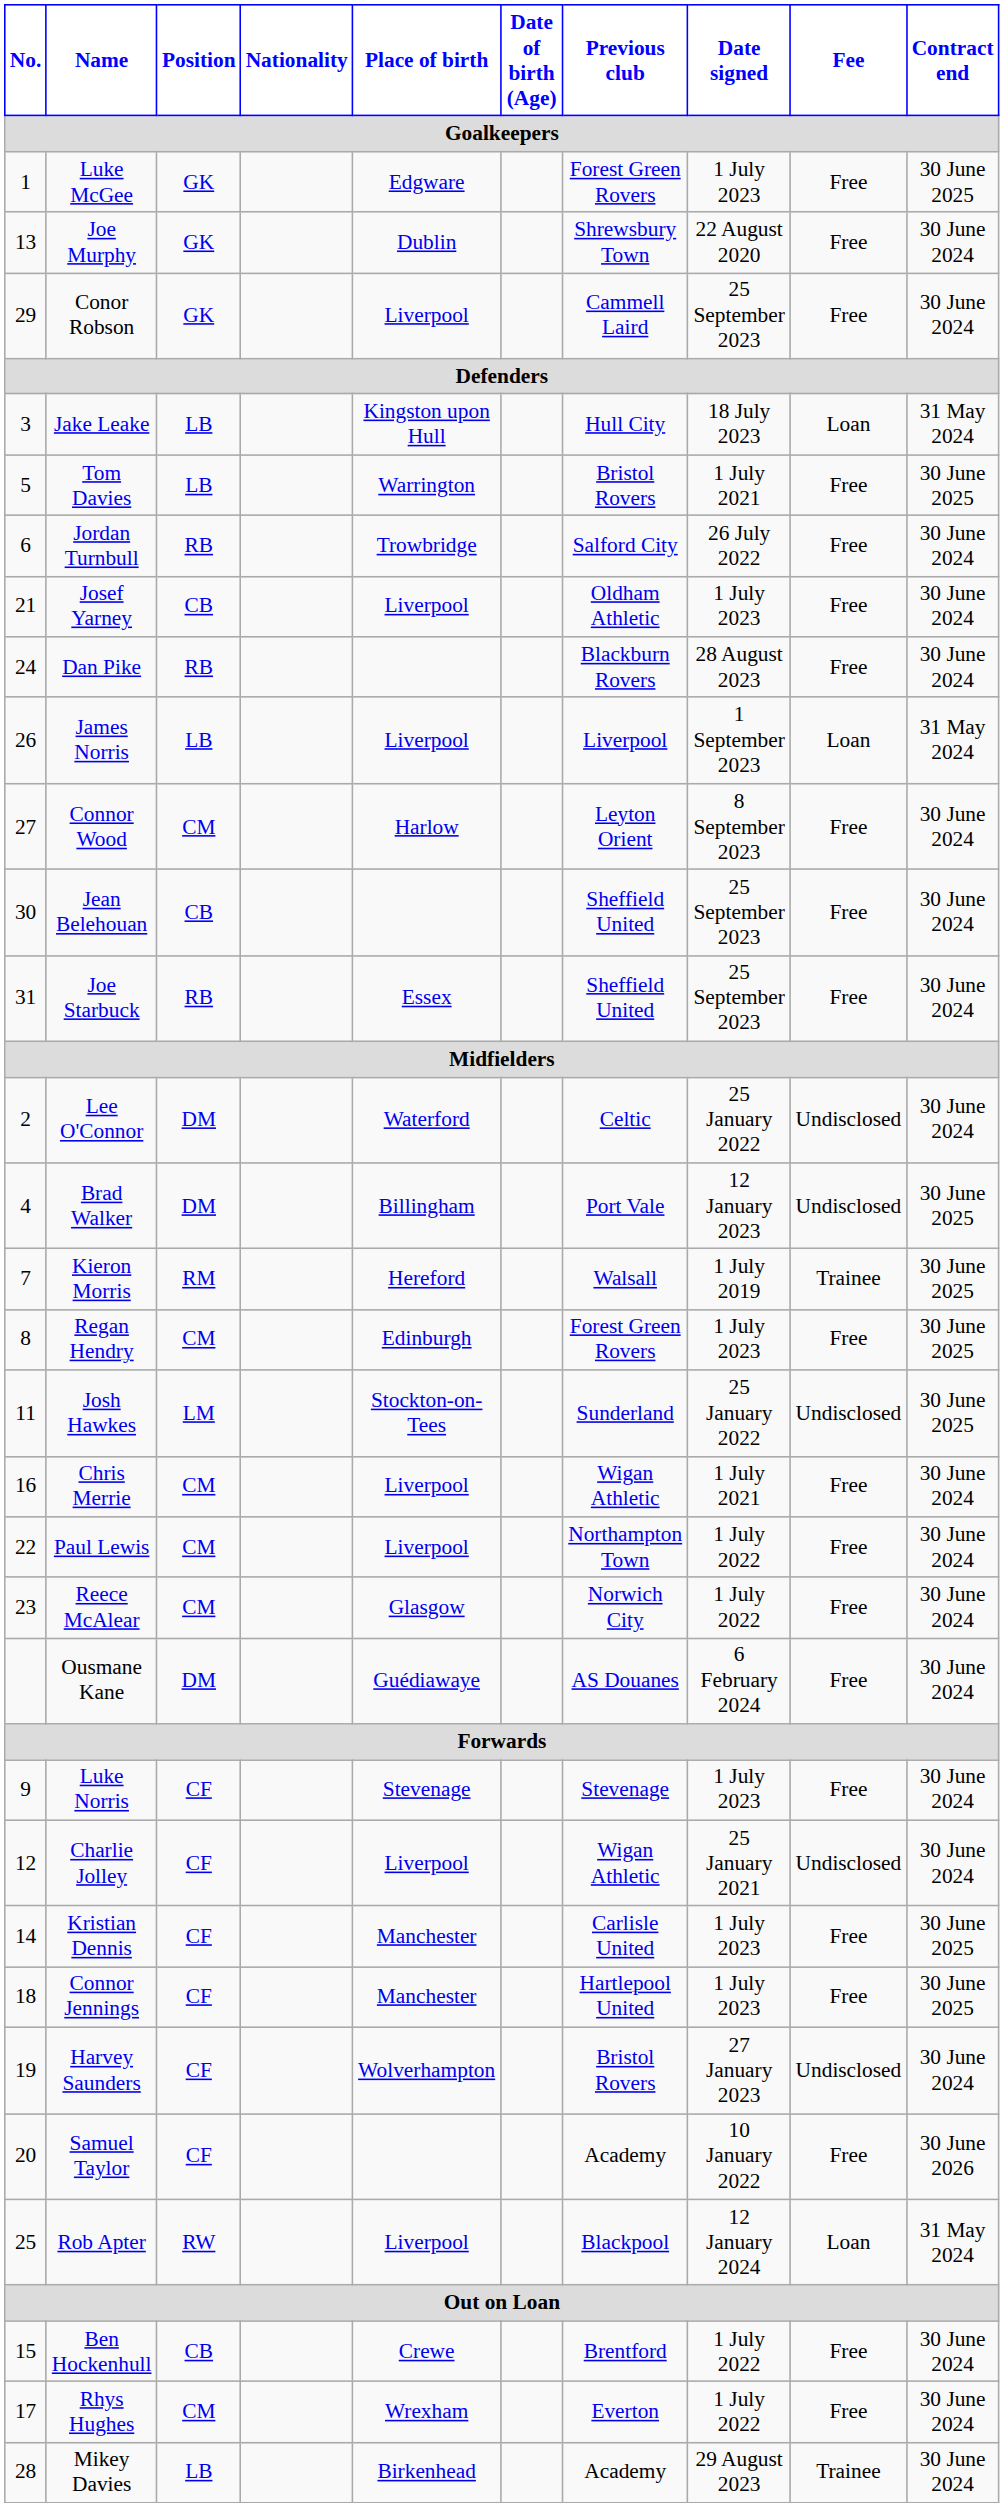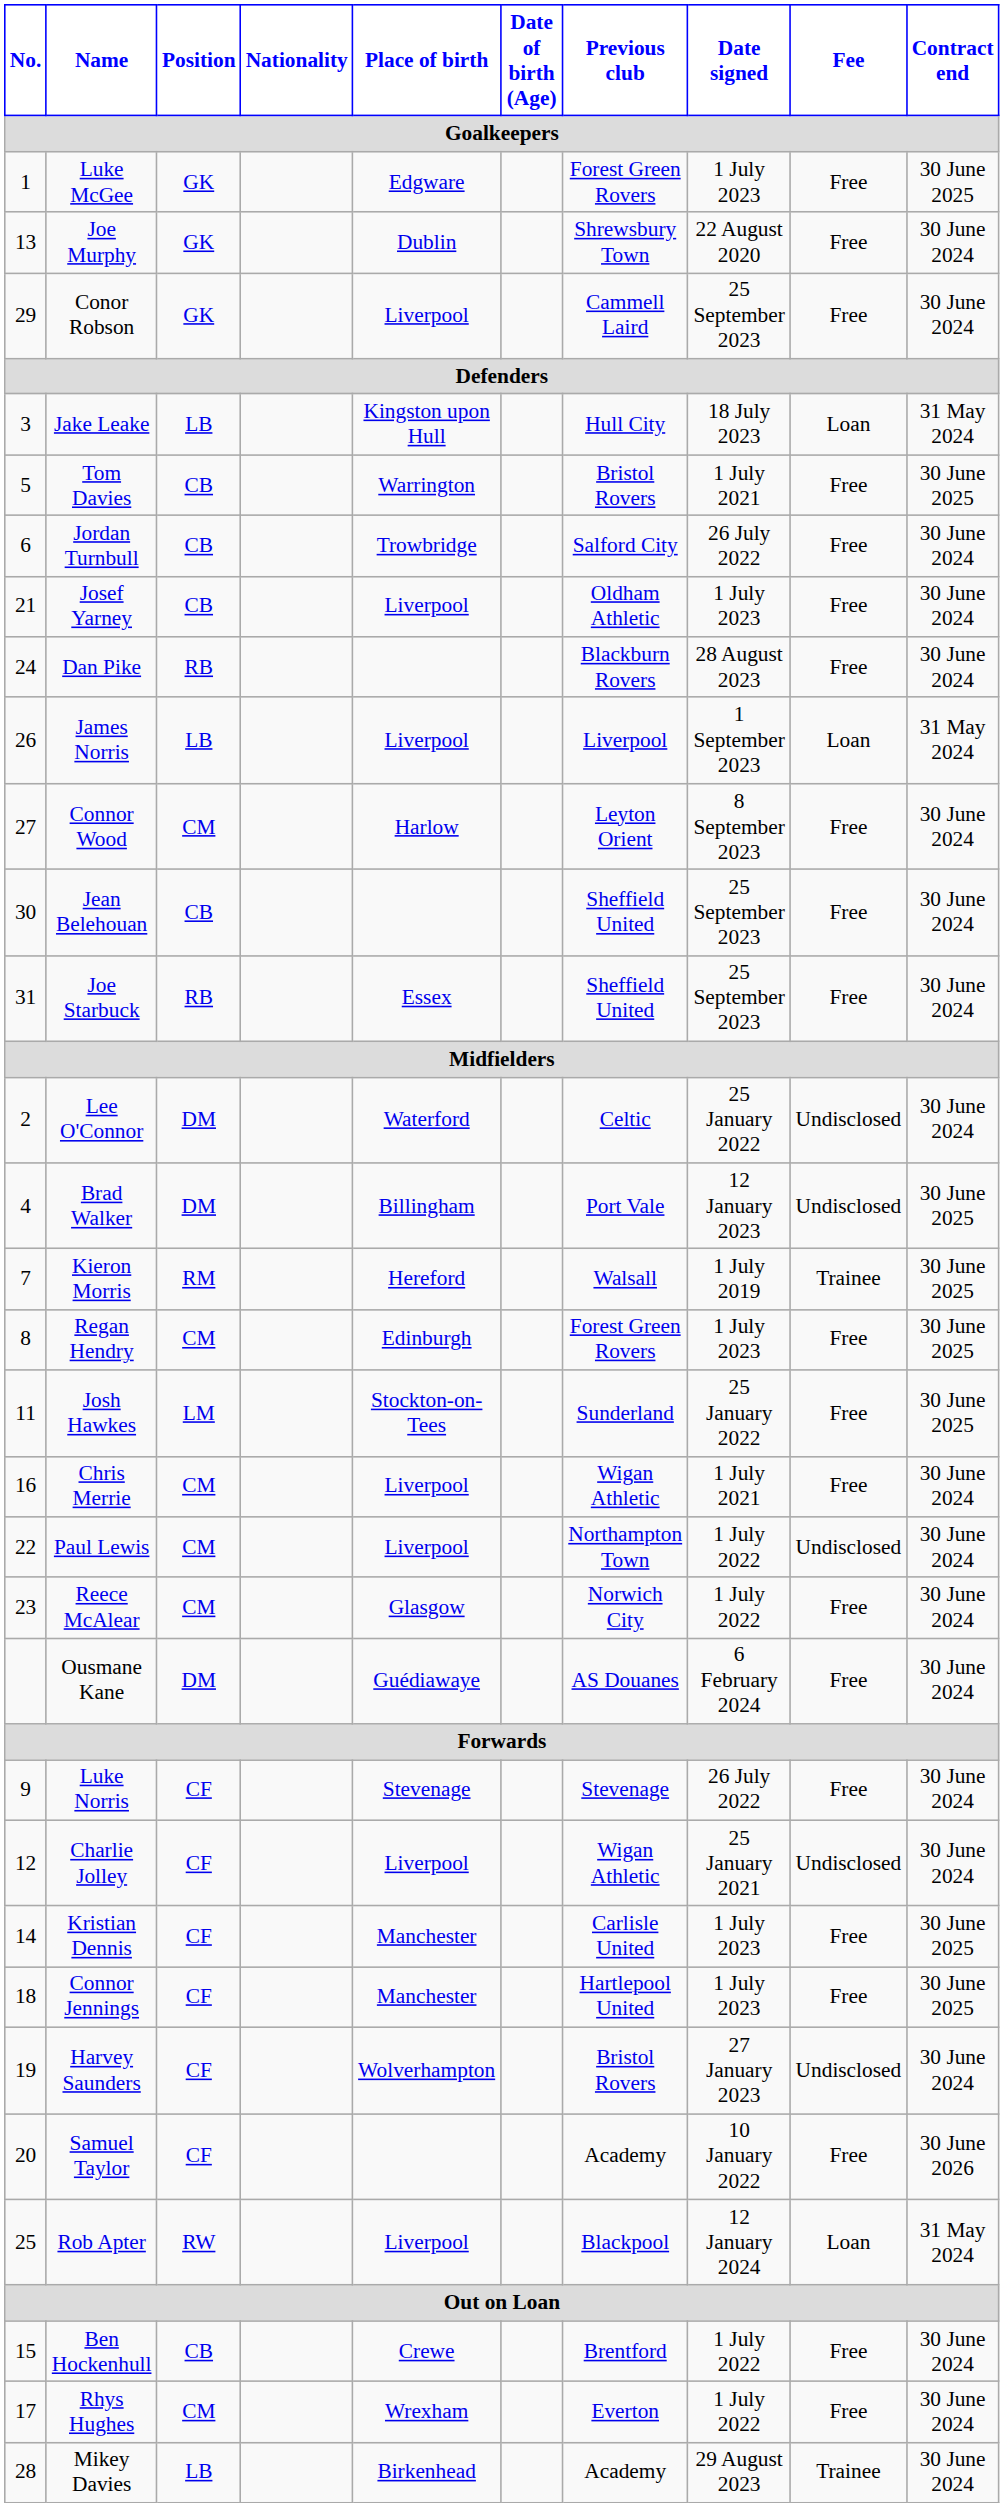(199, 484) LB -> (199, 484) CB
(199, 545) RB -> (199, 545) CB
(848, 1412) Undisclosed -> (848, 1412) Free
(848, 1546) Free -> (848, 1546) Undisclosed
(739, 1789) 1 July 2023 -> (739, 1789) 26 July 2022
